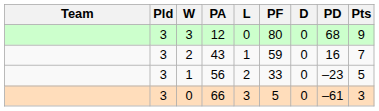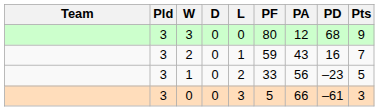columns swapped: (304, 14) <-> (218, 14)
